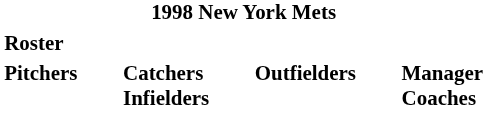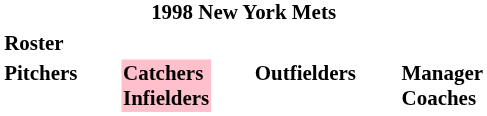(166, 85) no background -> (166, 85) pink background
